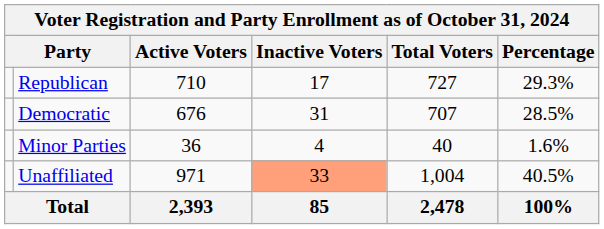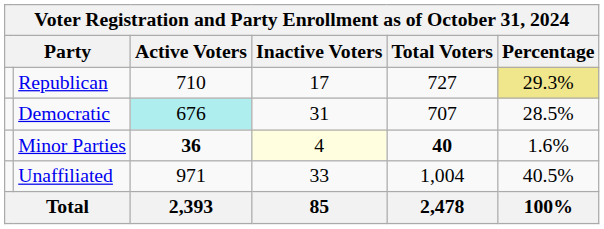(548, 82) no background -> (548, 82) khaki background
(191, 113) no background -> (191, 113) paleturquoise background
(191, 144) normal -> (191, 144) bold
(319, 144) no background -> (319, 144) lightyellow background
(442, 144) normal -> (442, 144) bold
(319, 176) lightsalmon background -> (319, 176) no background
